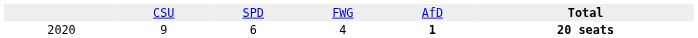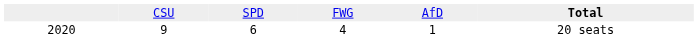(432, 30) bold -> (432, 30) normal
(586, 30) bold -> (586, 30) normal
